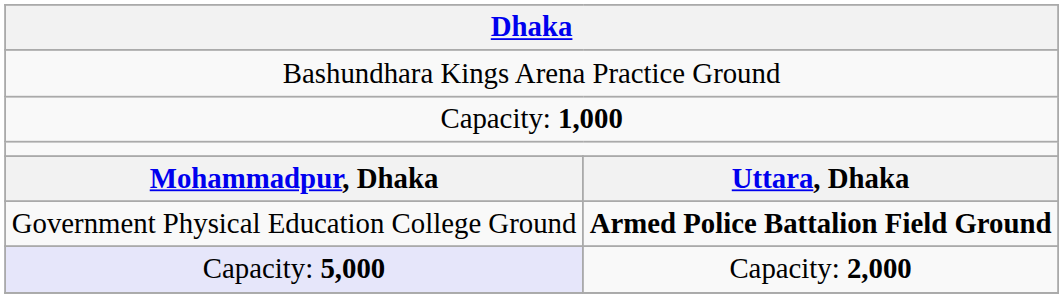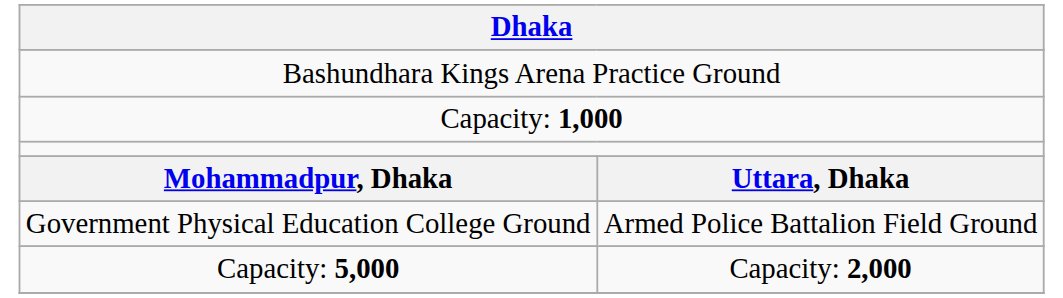(821, 223) bold -> (821, 223) normal
(294, 268) lavender background -> (308, 268) no background
